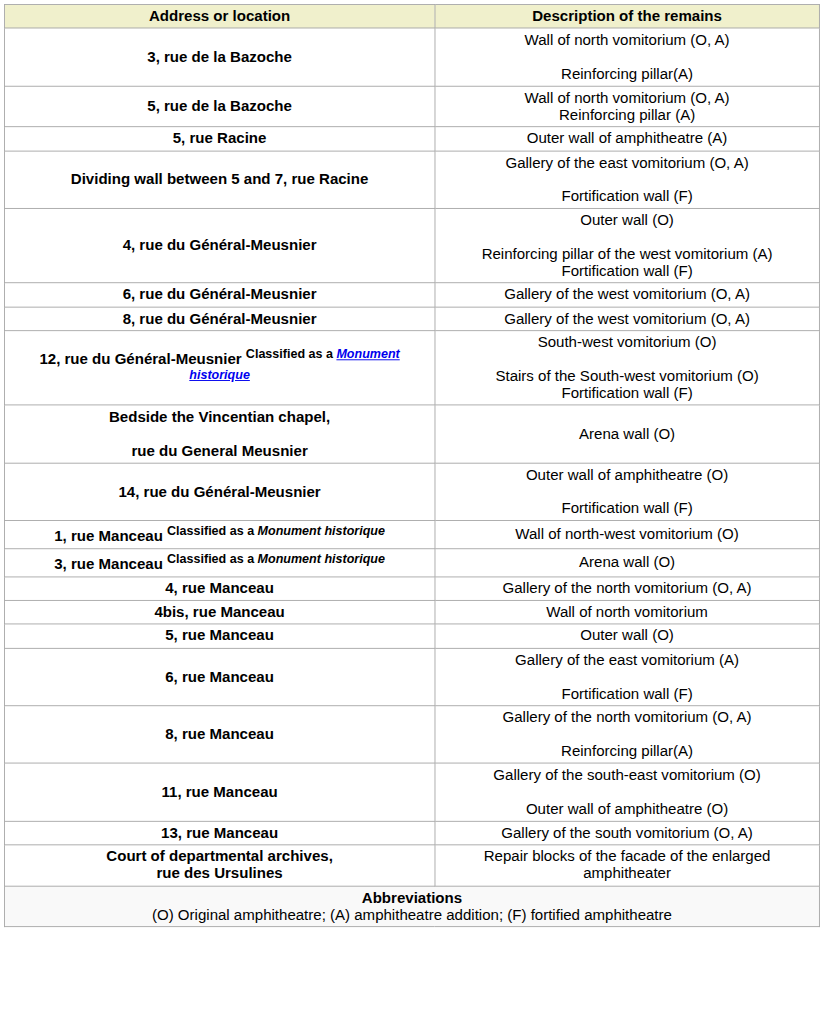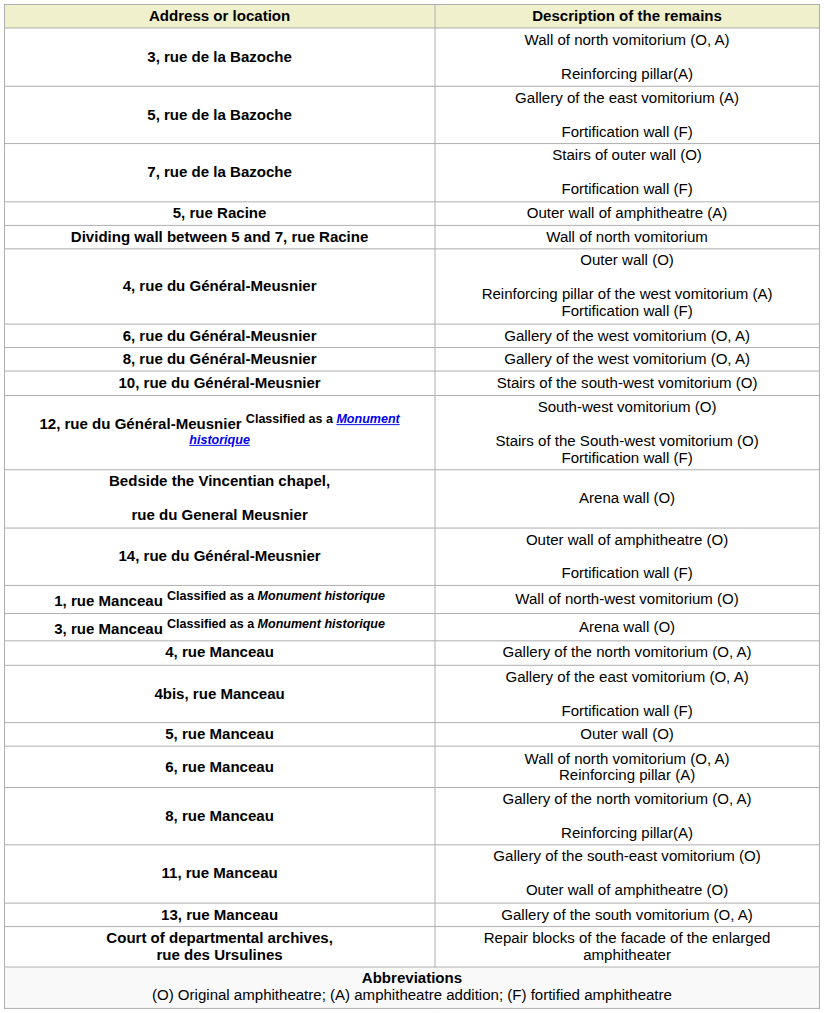(627, 106) Wall of north vomitorium (O, A) Reinforcing pillar (A) -> (627, 114) Gallery of the east vomitorium (A) Fortification wall (F)
+ row: (220, 172)
(627, 179) Gallery of the east vomitorium (O, A) Fortification wall (F) -> (627, 237) Wall of north vomitorium
+ row: (220, 383)
(627, 612) Wall of north vomitorium -> (627, 693) Gallery of the east vomitorium (O, A) Fortification wall (F)
(627, 676) Gallery of the east vomitorium (A) Fortification wall (F) -> (627, 766) Wall of north vomitorium (O, A) Reinforcing pillar (A)
